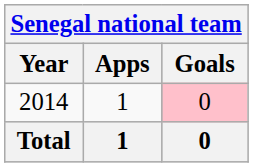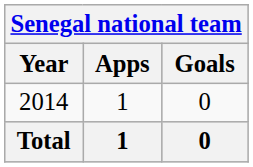(205, 102) pink background -> (205, 102) no background
